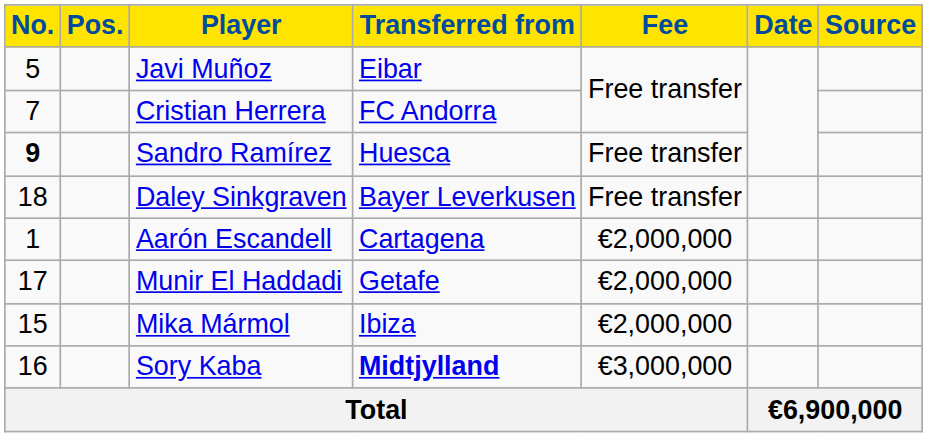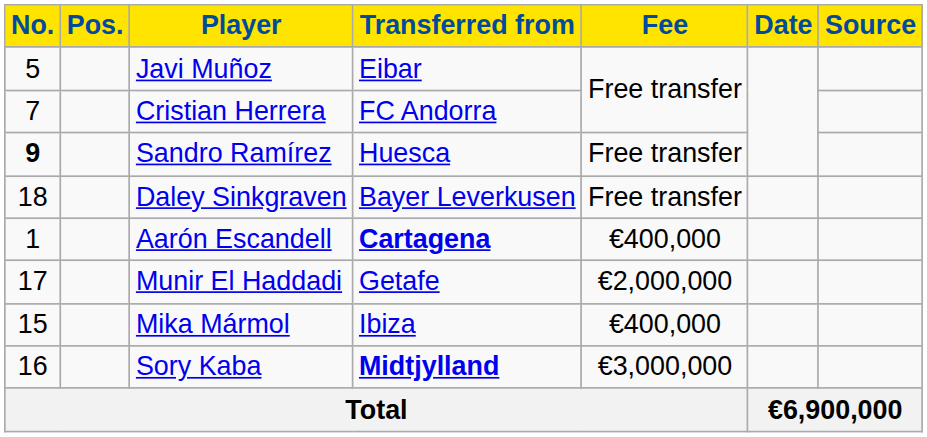(422, 238) normal -> (425, 238) bold
(665, 238) €2,000,000 -> (665, 238) €400,000
(665, 324) €2,000,000 -> (665, 324) €400,000
